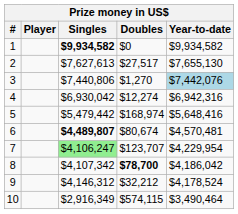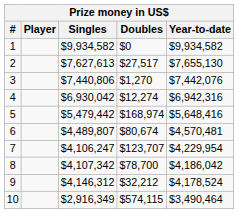(88, 47) bold -> (88, 47) normal
(196, 81) lightblue background -> (196, 81) no background
(88, 132) bold -> (88, 132) normal
(88, 149) lightgreen background -> (88, 149) no background
(139, 166) bold -> (139, 166) normal
